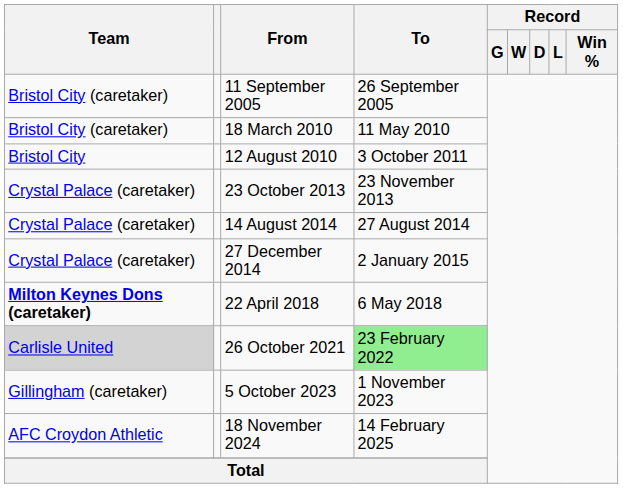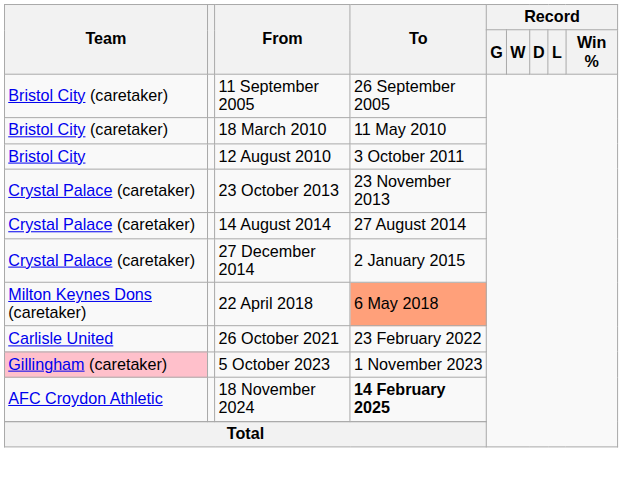(85, 304) bold -> (80, 304) normal
(400, 304) no background -> (396, 304) lightsalmon background
(61, 347) lightgrey background -> (61, 338) no background
(401, 347) lightgreen background -> (418, 338) no background
(88, 391) no background -> (88, 364) pink background
(401, 435) normal -> (400, 399) bold
